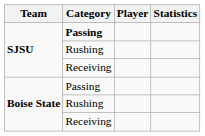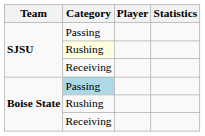(84, 31) bold -> (83, 31) normal
(84, 49) no background -> (84, 49) lightyellow background
(83, 85) no background -> (83, 85) lightblue background
